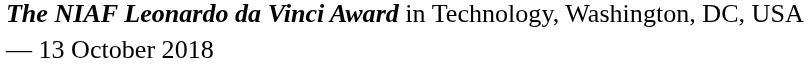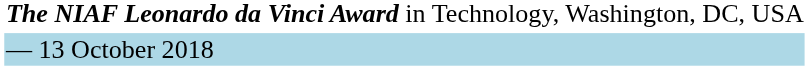(110, 49) no background -> (110, 49) lightblue background
